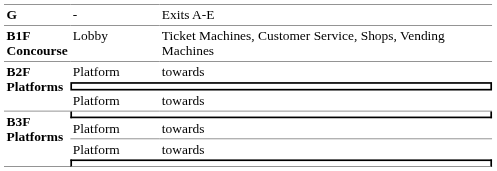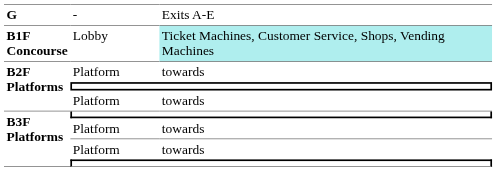(303, 43) no background -> (303, 43) paleturquoise background
